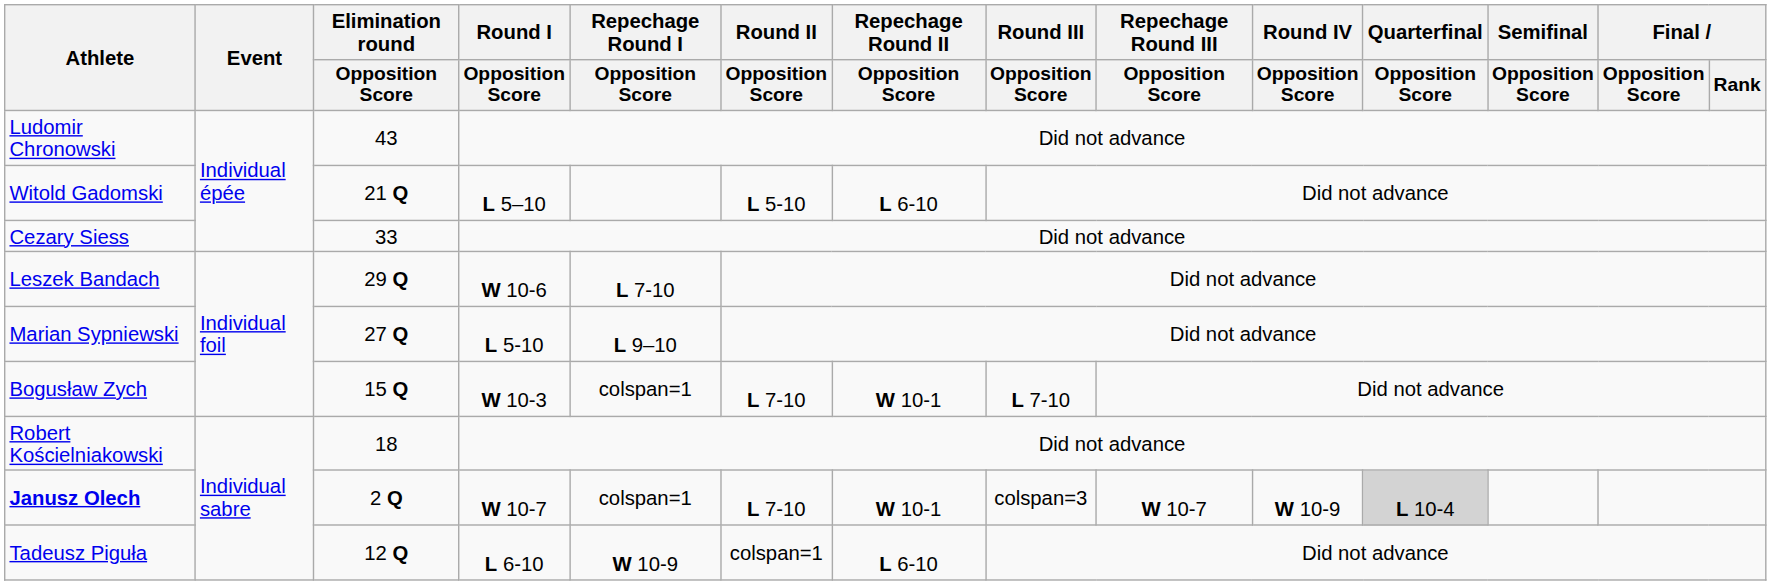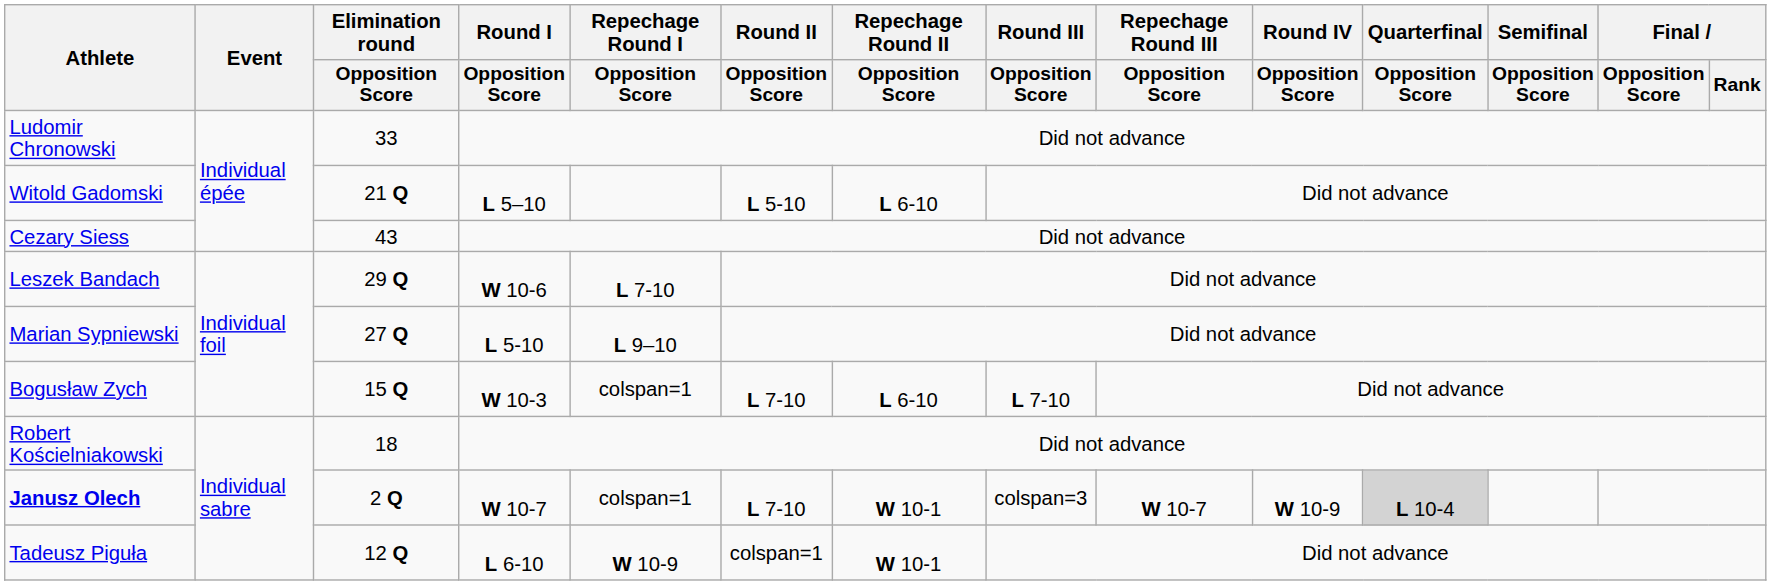(386, 138) 43 -> (386, 138) 33
(386, 236) 33 -> (386, 236) 43
(909, 400) W 10-1 -> (909, 400) L 6-10
(909, 564) L 6-10 -> (909, 564) W 10-1
